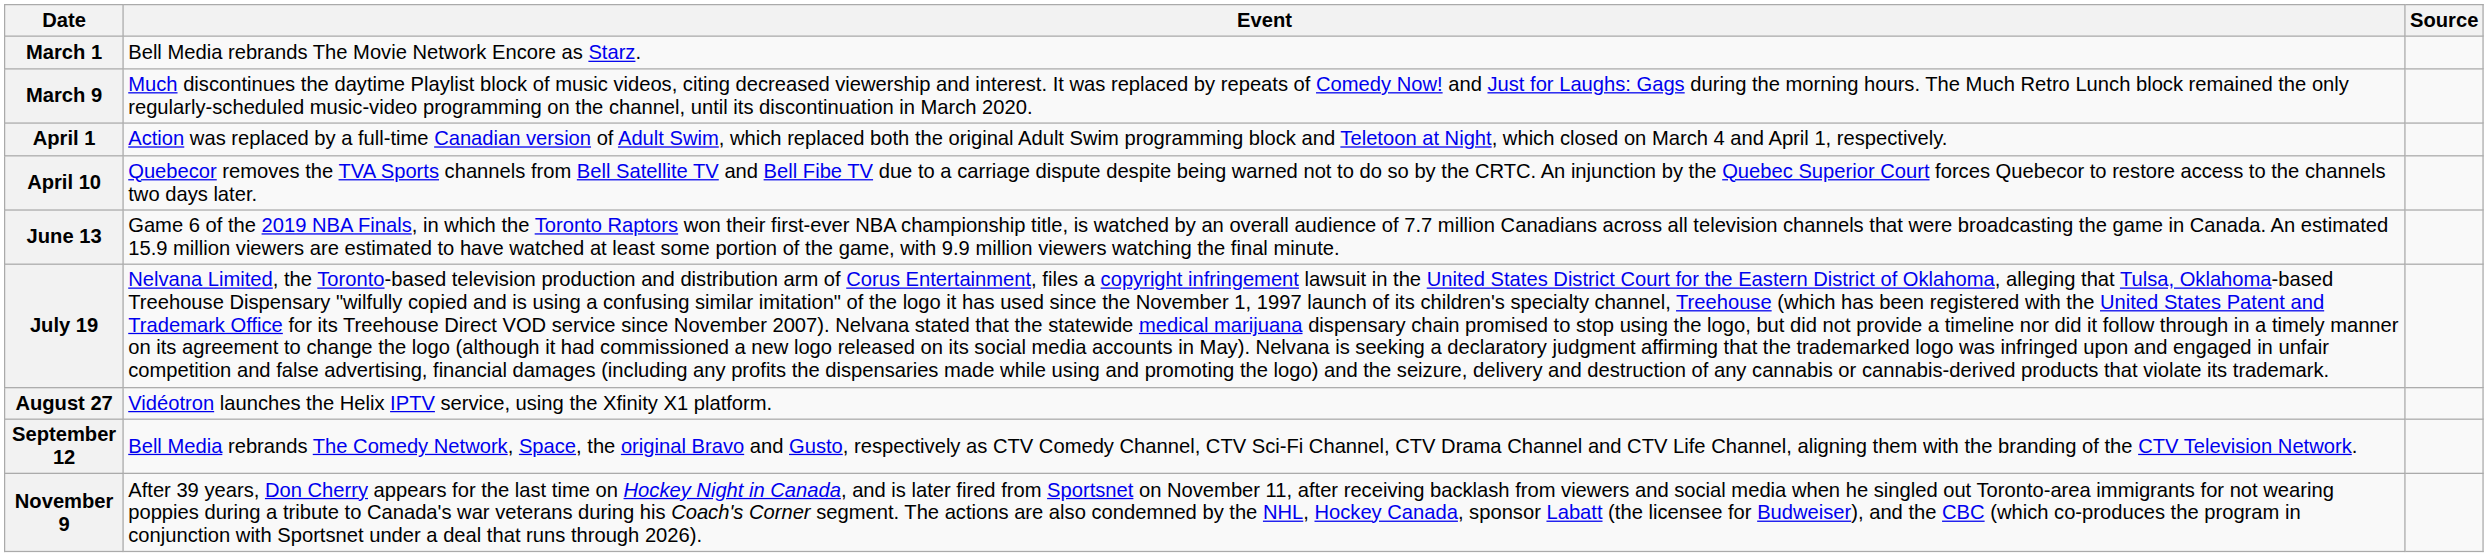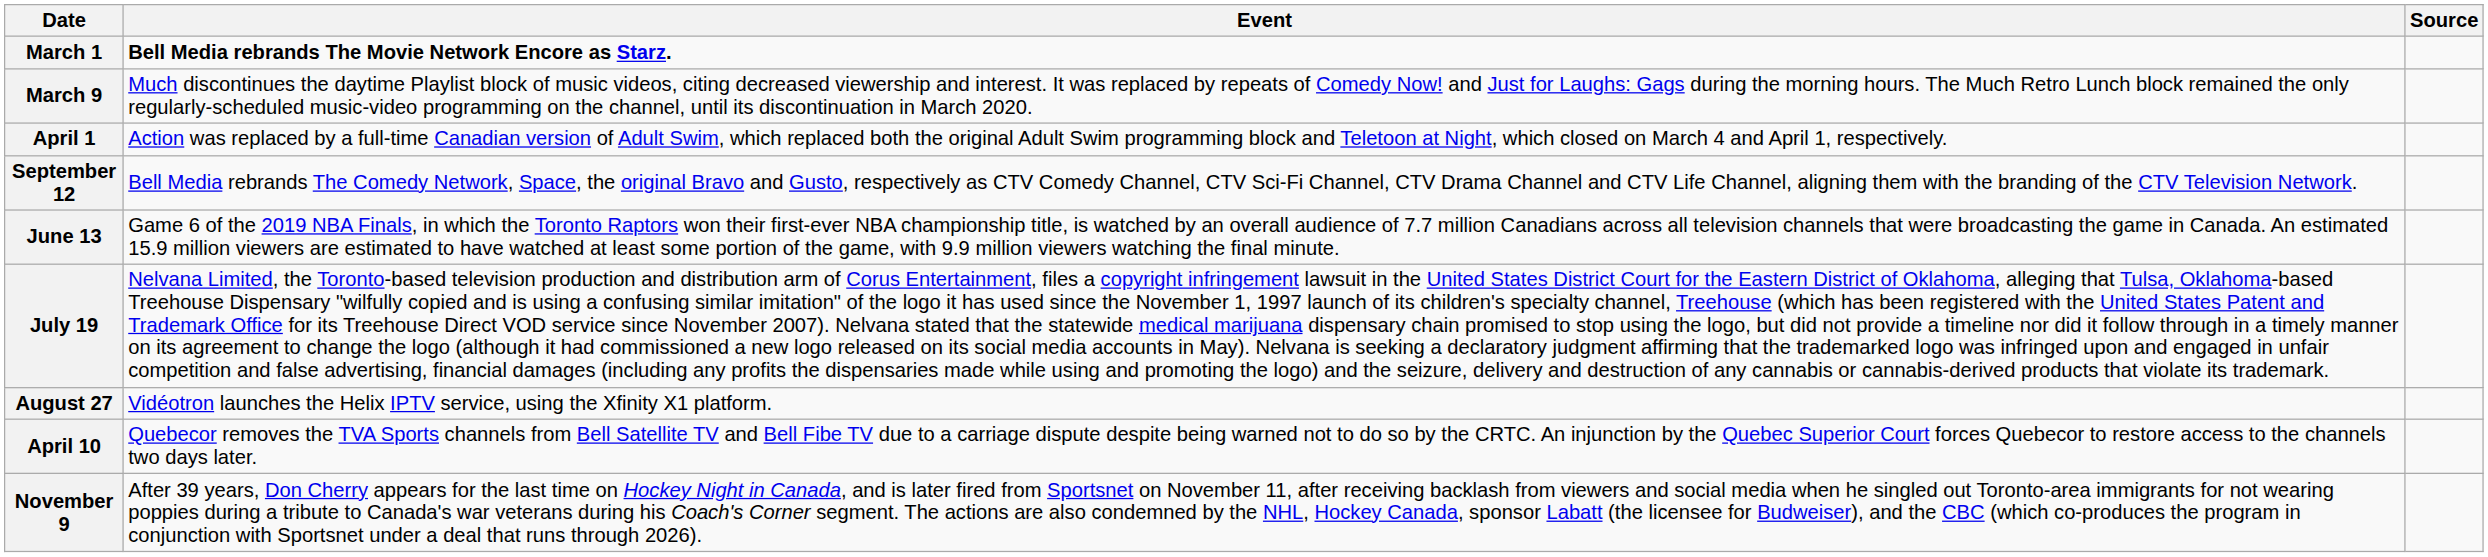(385, 52) normal -> (400, 52) bold
rows swapped: (64, 182) <-> (64, 446)
